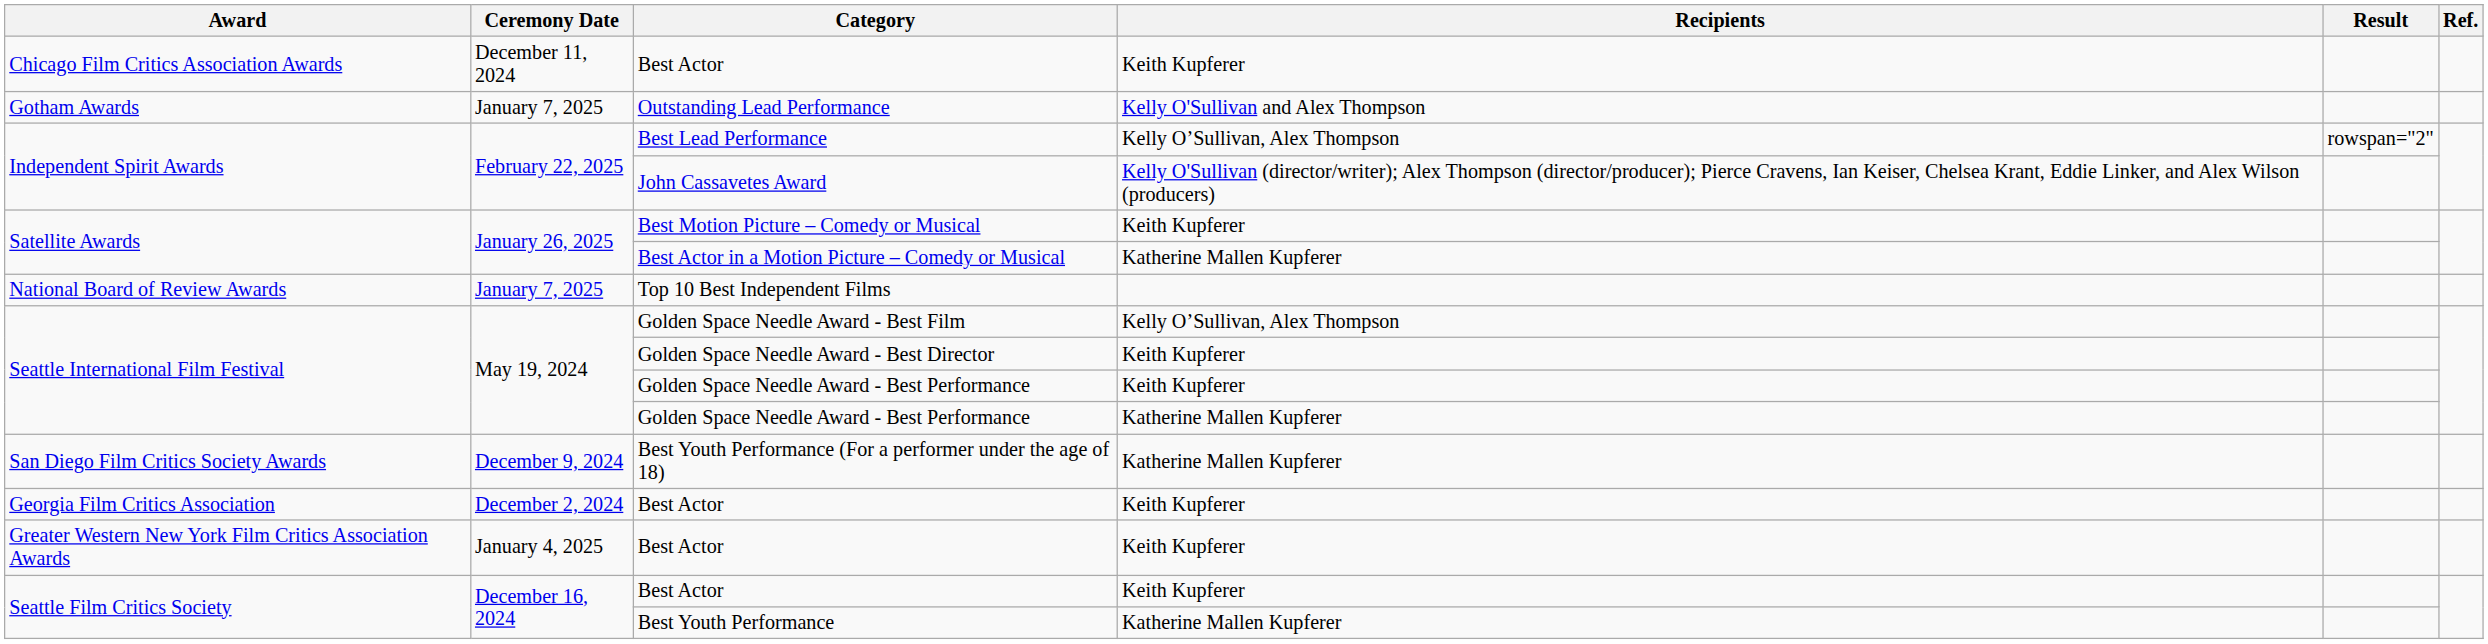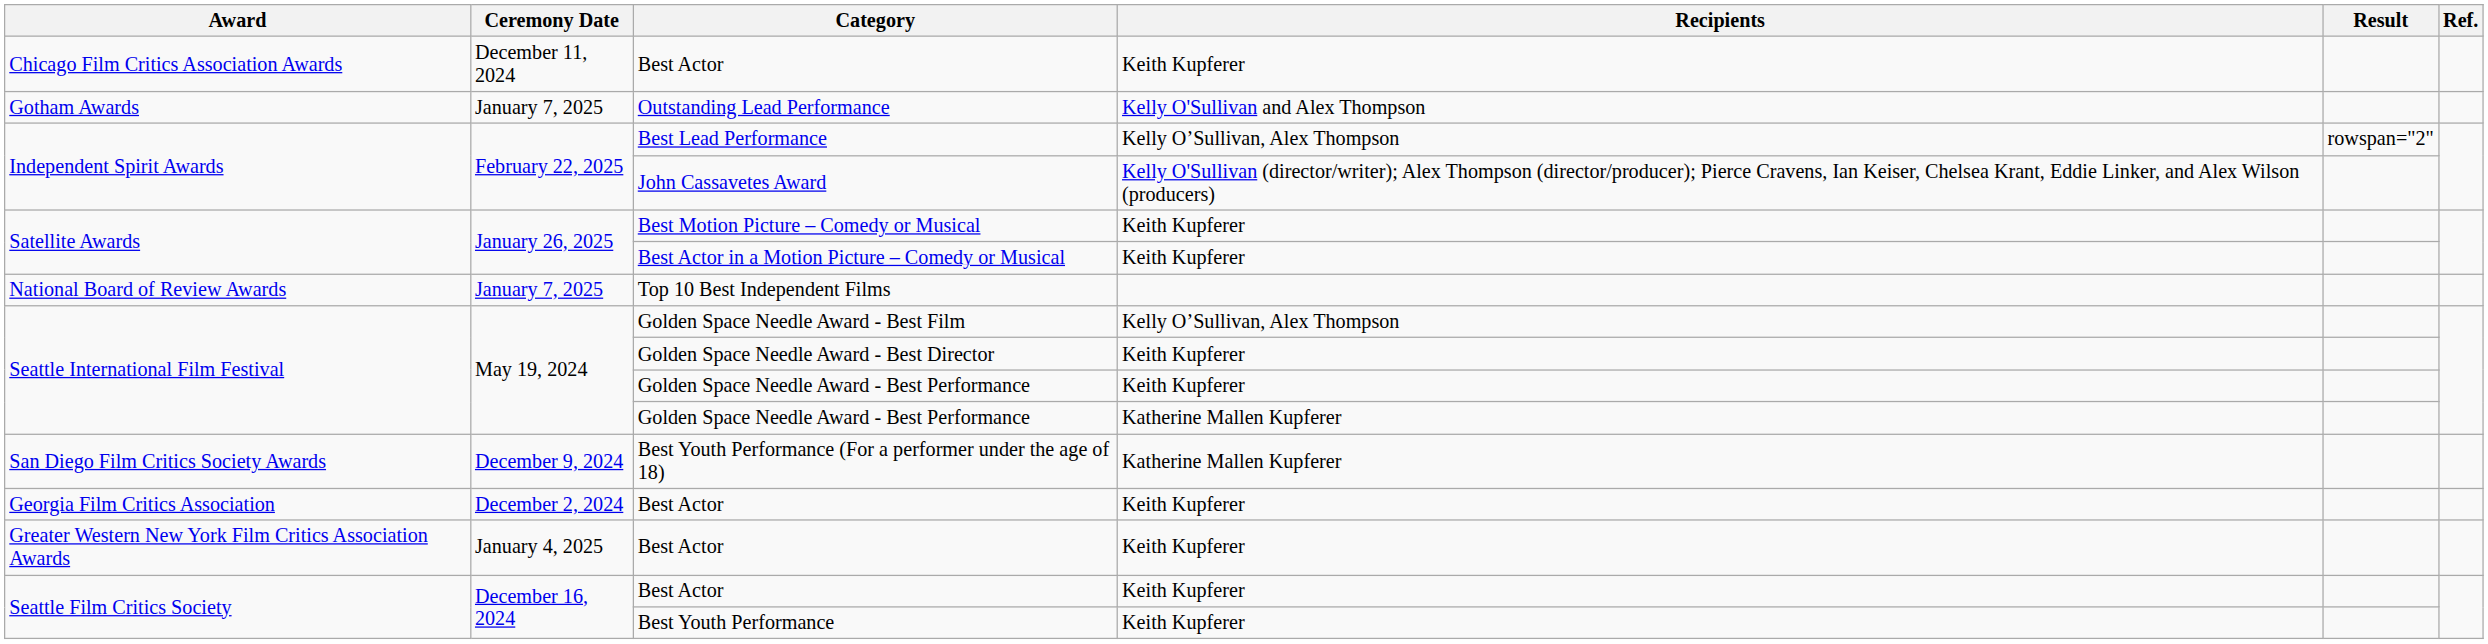(1232, 257) Katherine Mallen Kupferer -> (1183, 257) Keith Kupferer
(1232, 622) Katherine Mallen Kupferer -> (1183, 622) Keith Kupferer
